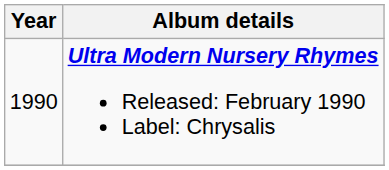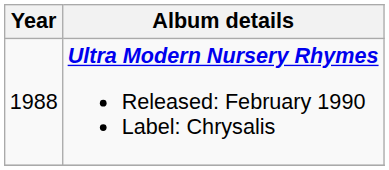(34, 101) 1990 -> (34, 101) 1988
